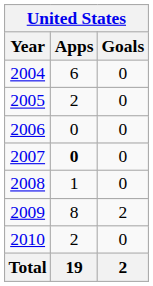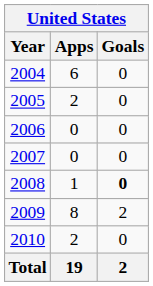(74, 156) bold -> (74, 156) normal
(123, 184) normal -> (123, 184) bold
